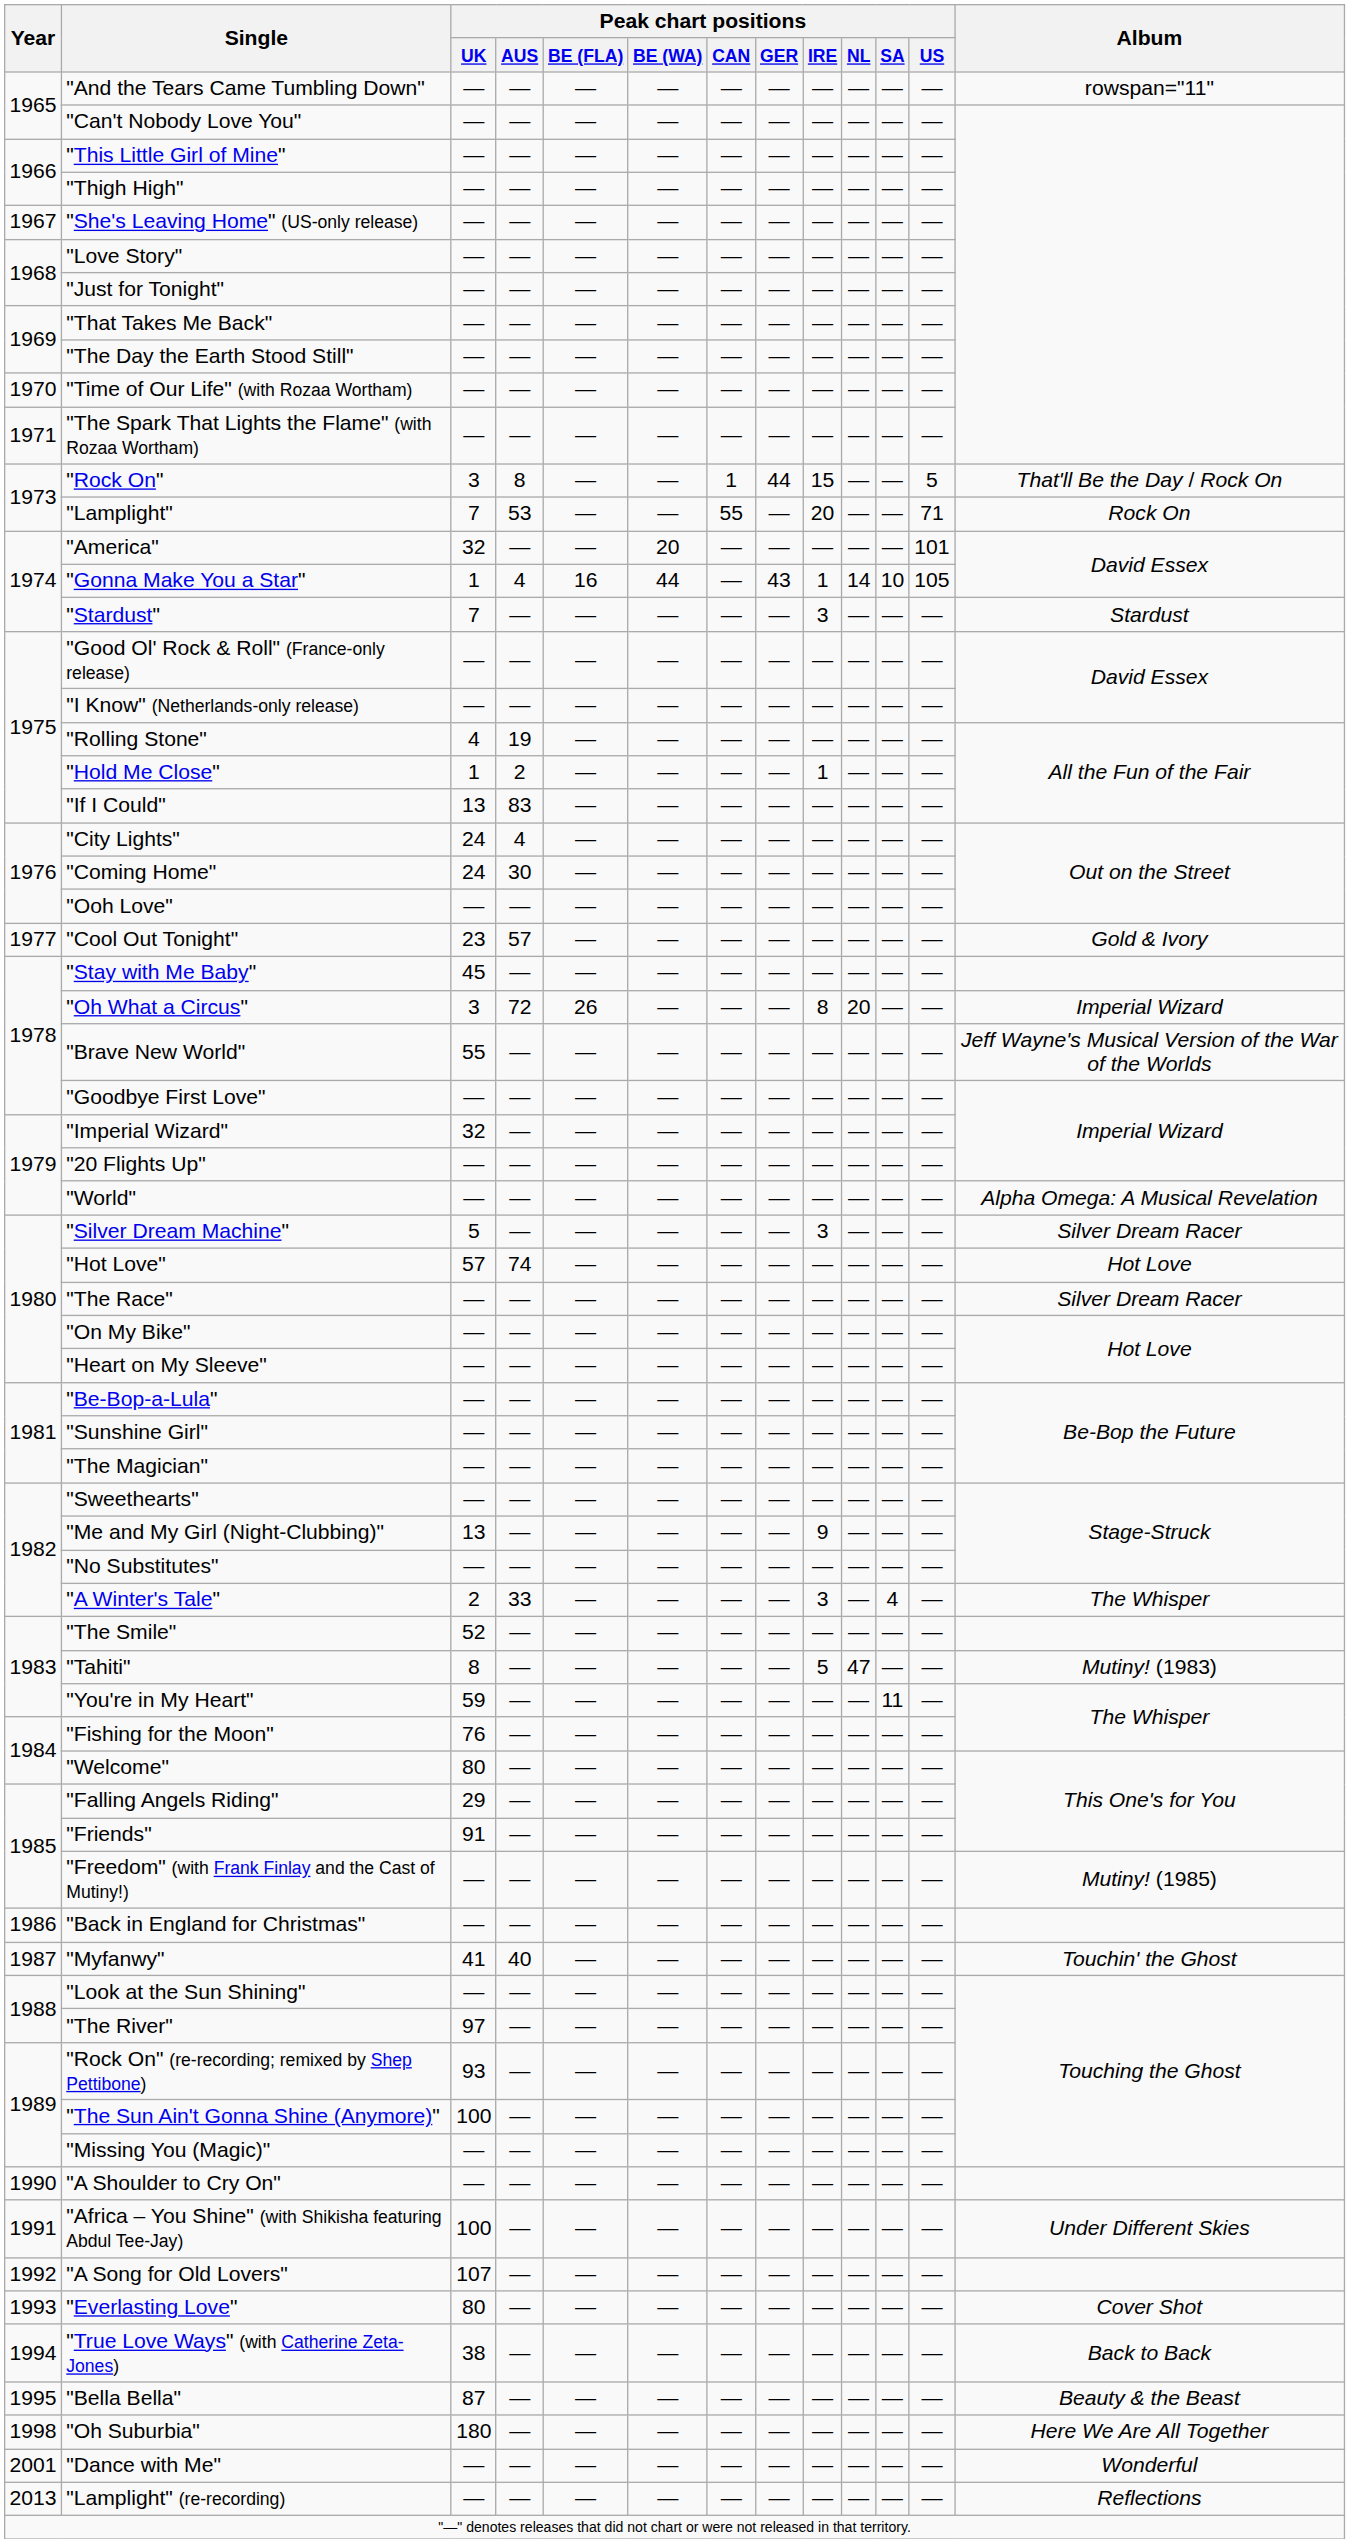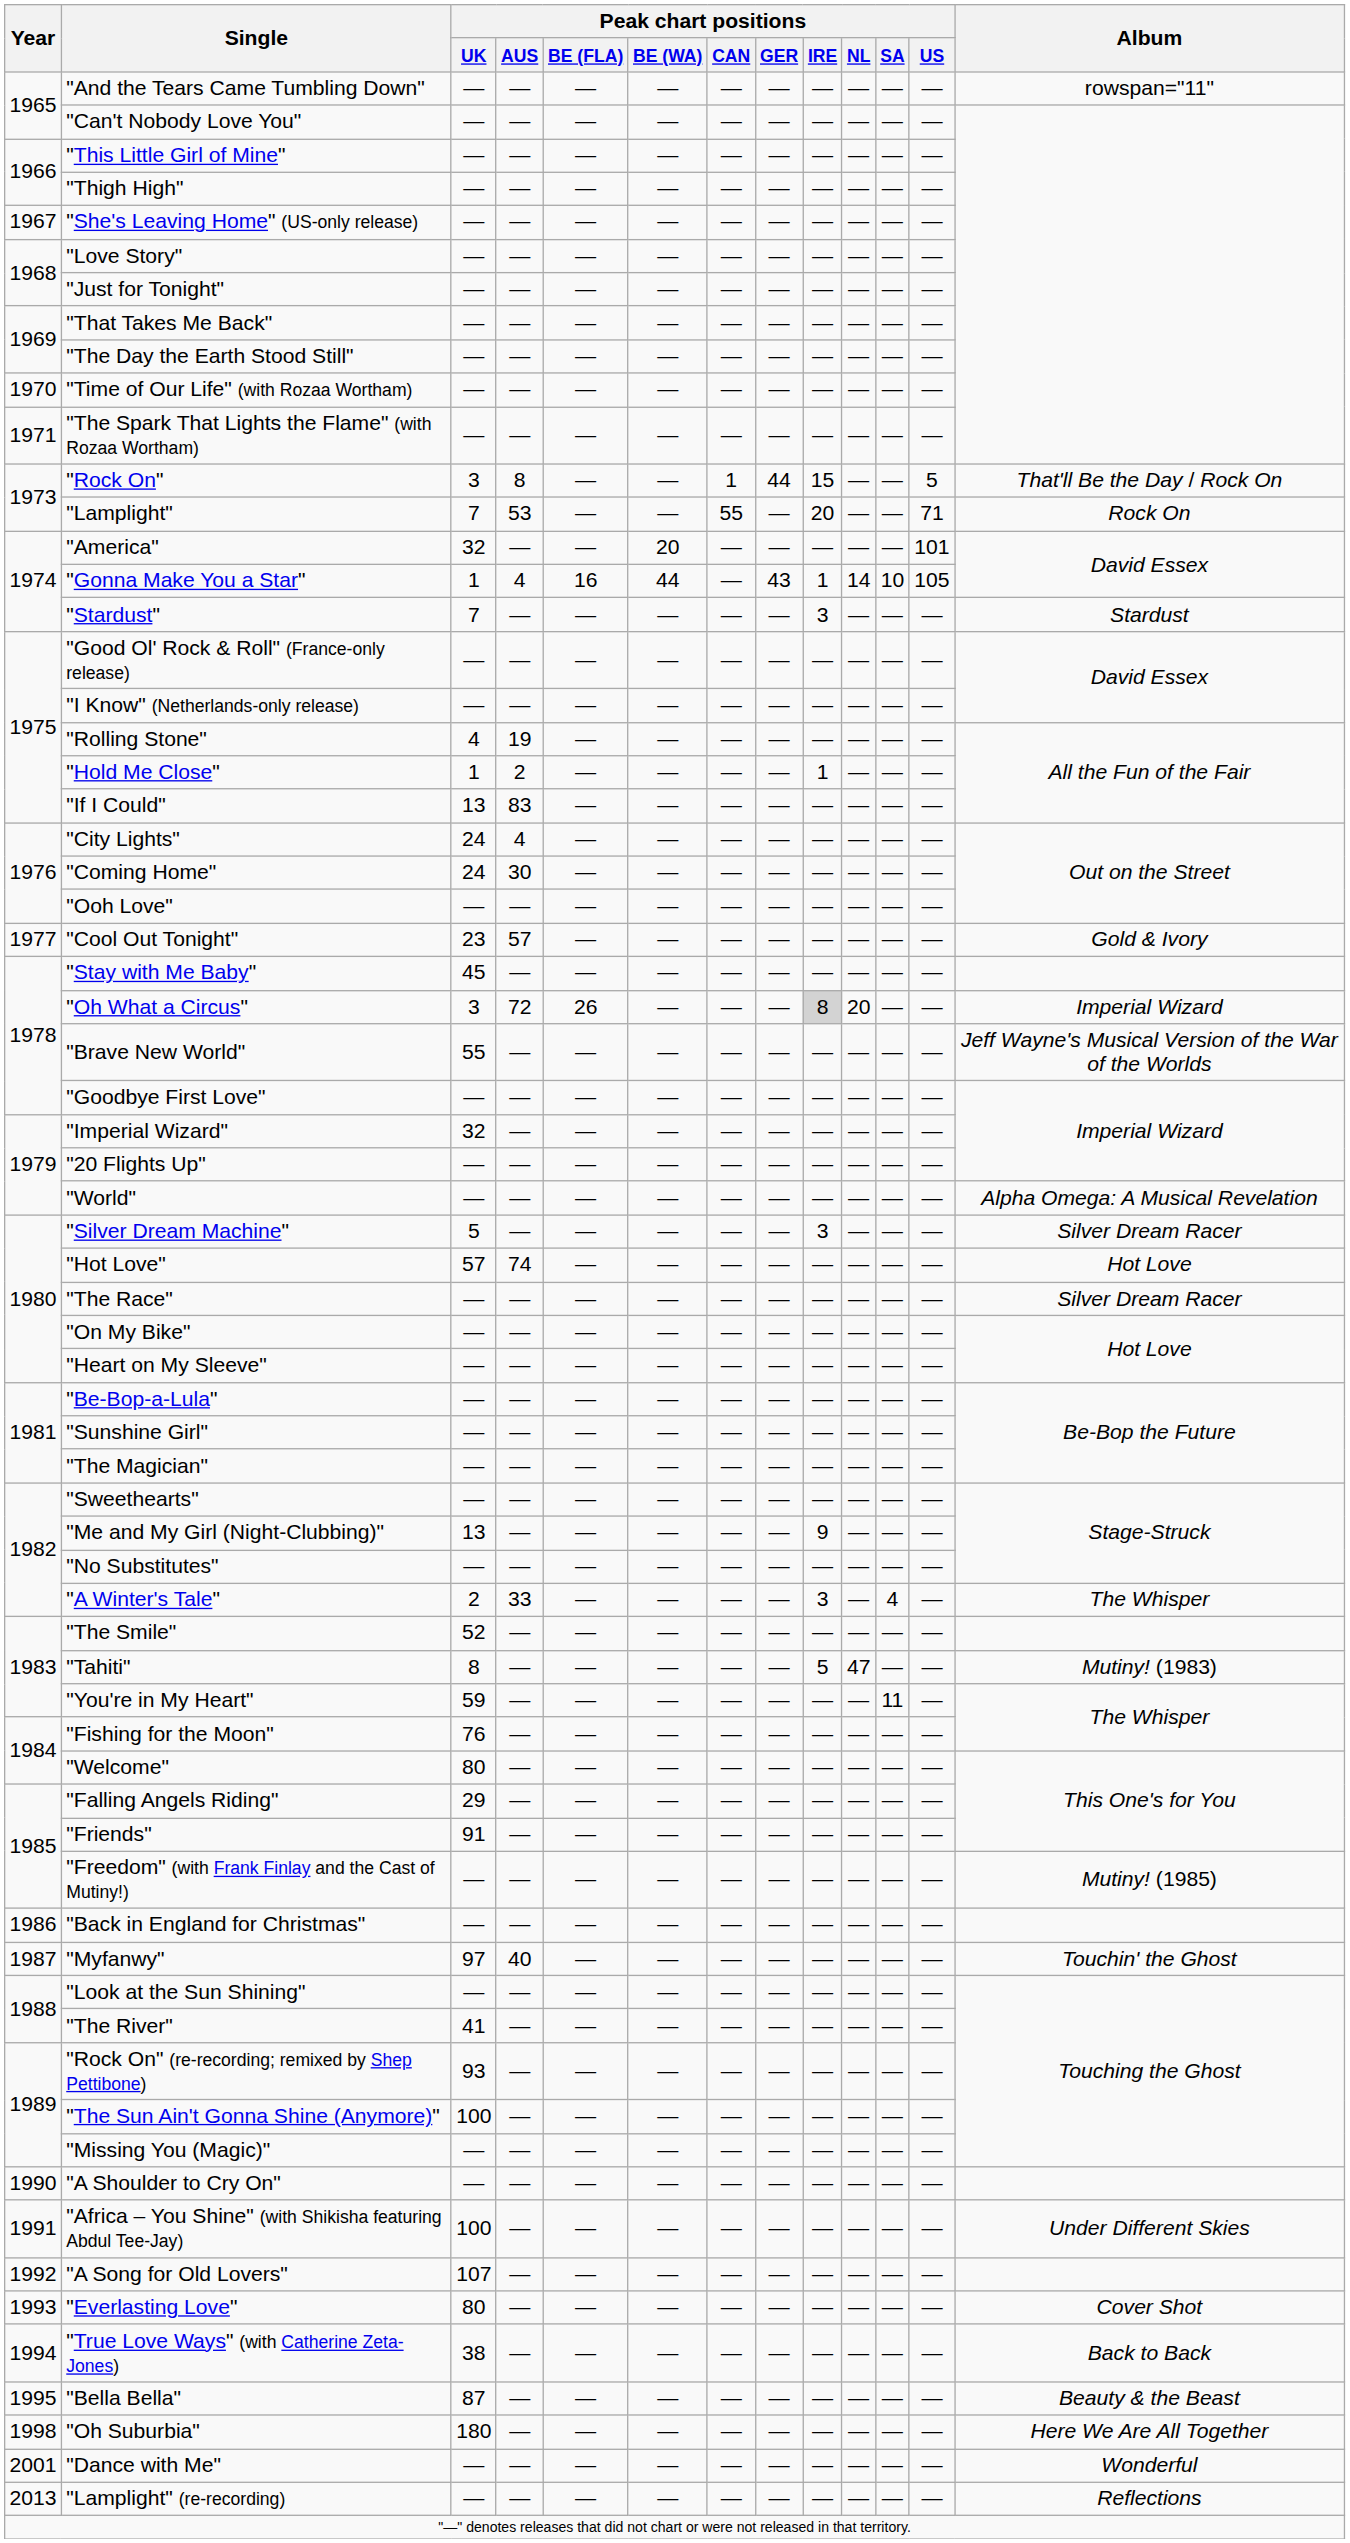(823, 1006) no background -> (823, 1006) lightgrey background
(474, 1958) 41 -> (474, 1958) 97
(474, 2025) 97 -> (474, 2025) 41
